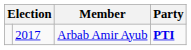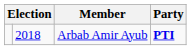(28, 34) 2017 -> (28, 34) 2018
